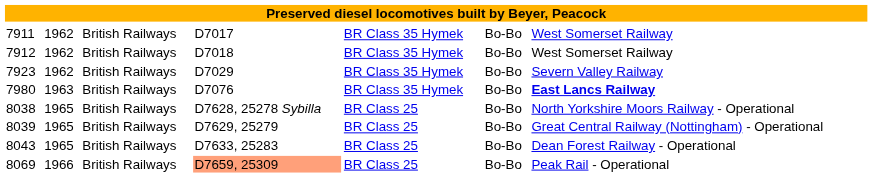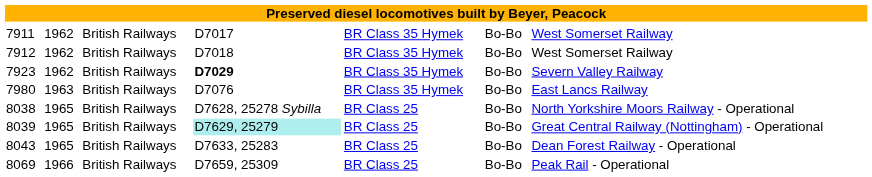(214, 71) normal -> (214, 71) bold
(593, 90) bold -> (590, 90) normal
(236, 127) no background -> (236, 127) paleturquoise background
(236, 164) lightsalmon background -> (236, 164) no background
